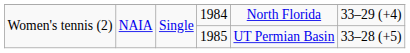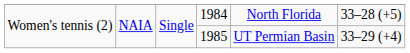(371, 15) 33–29 (+4) -> (371, 15) 33–28 (+5)
(371, 36) 33–28 (+5) -> (371, 36) 33–29 (+4)
